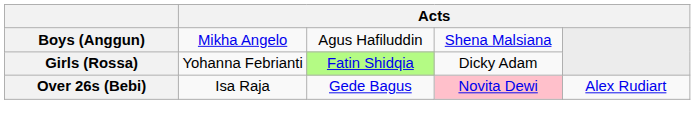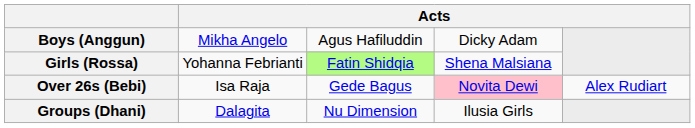(498, 39) Shena Malsiana -> (498, 39) Dicky Adam
(498, 63) Dicky Adam -> (498, 63) Shena Malsiana
+ row: (92, 110)
